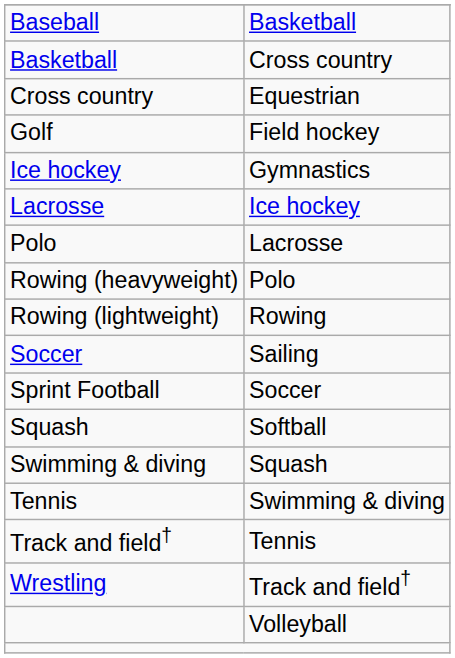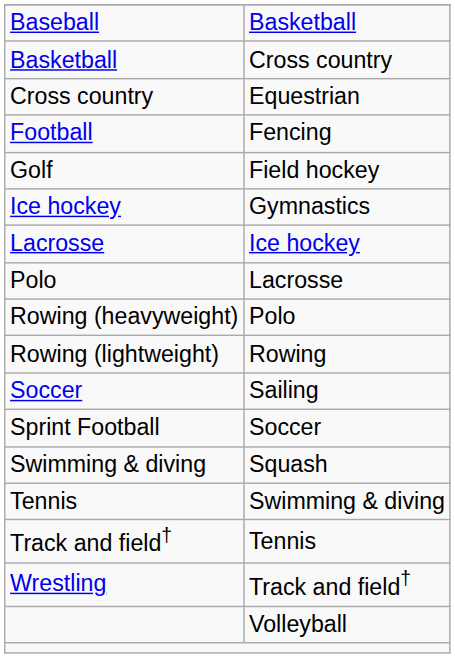+ row: (290, 133)
- row: (288, 427)
